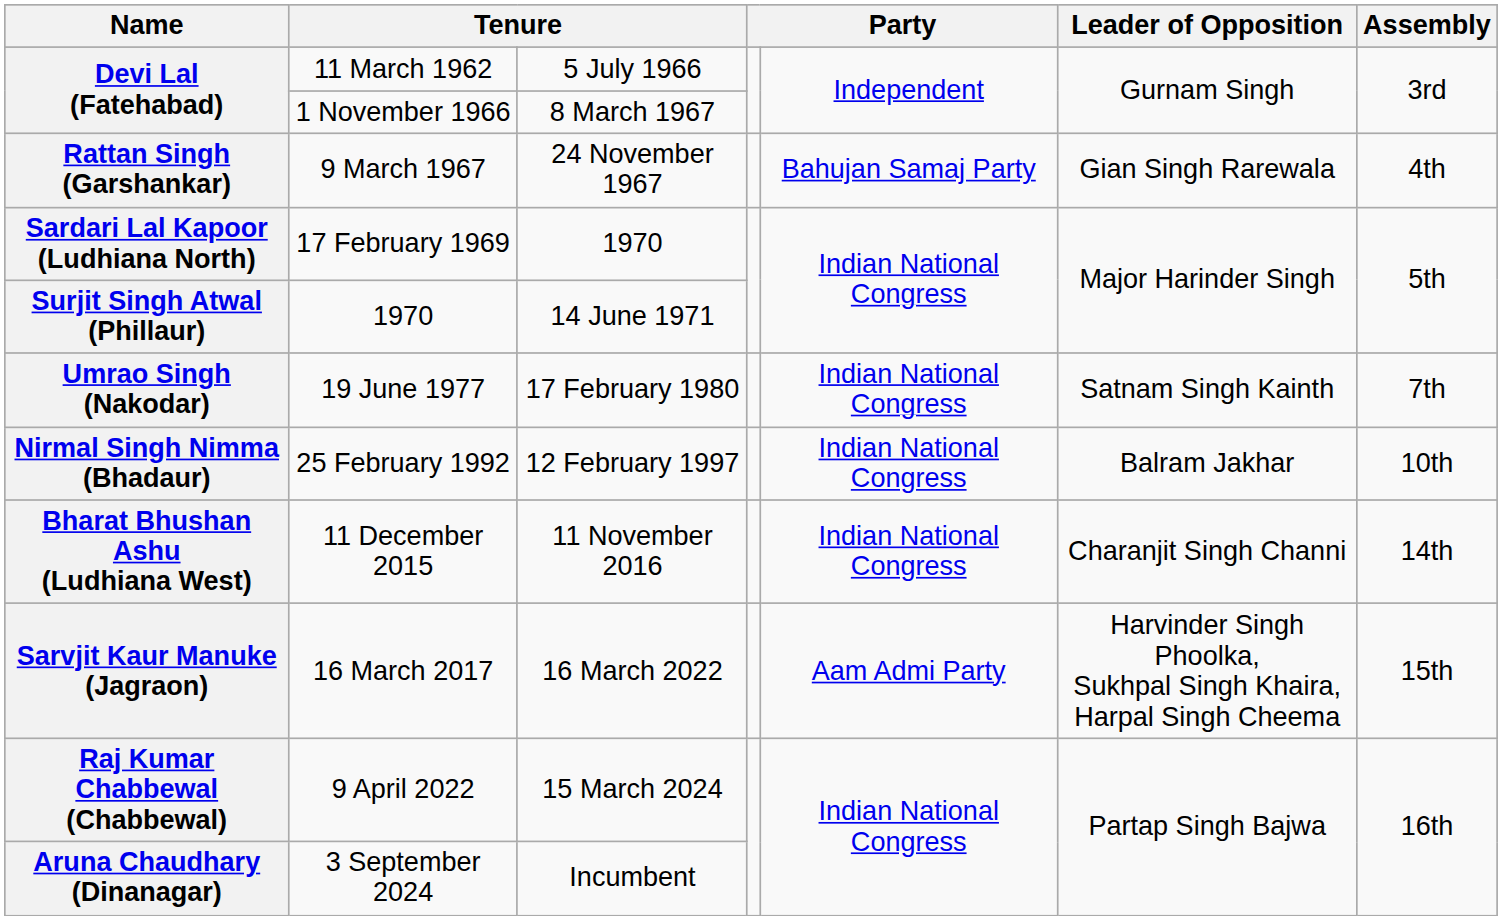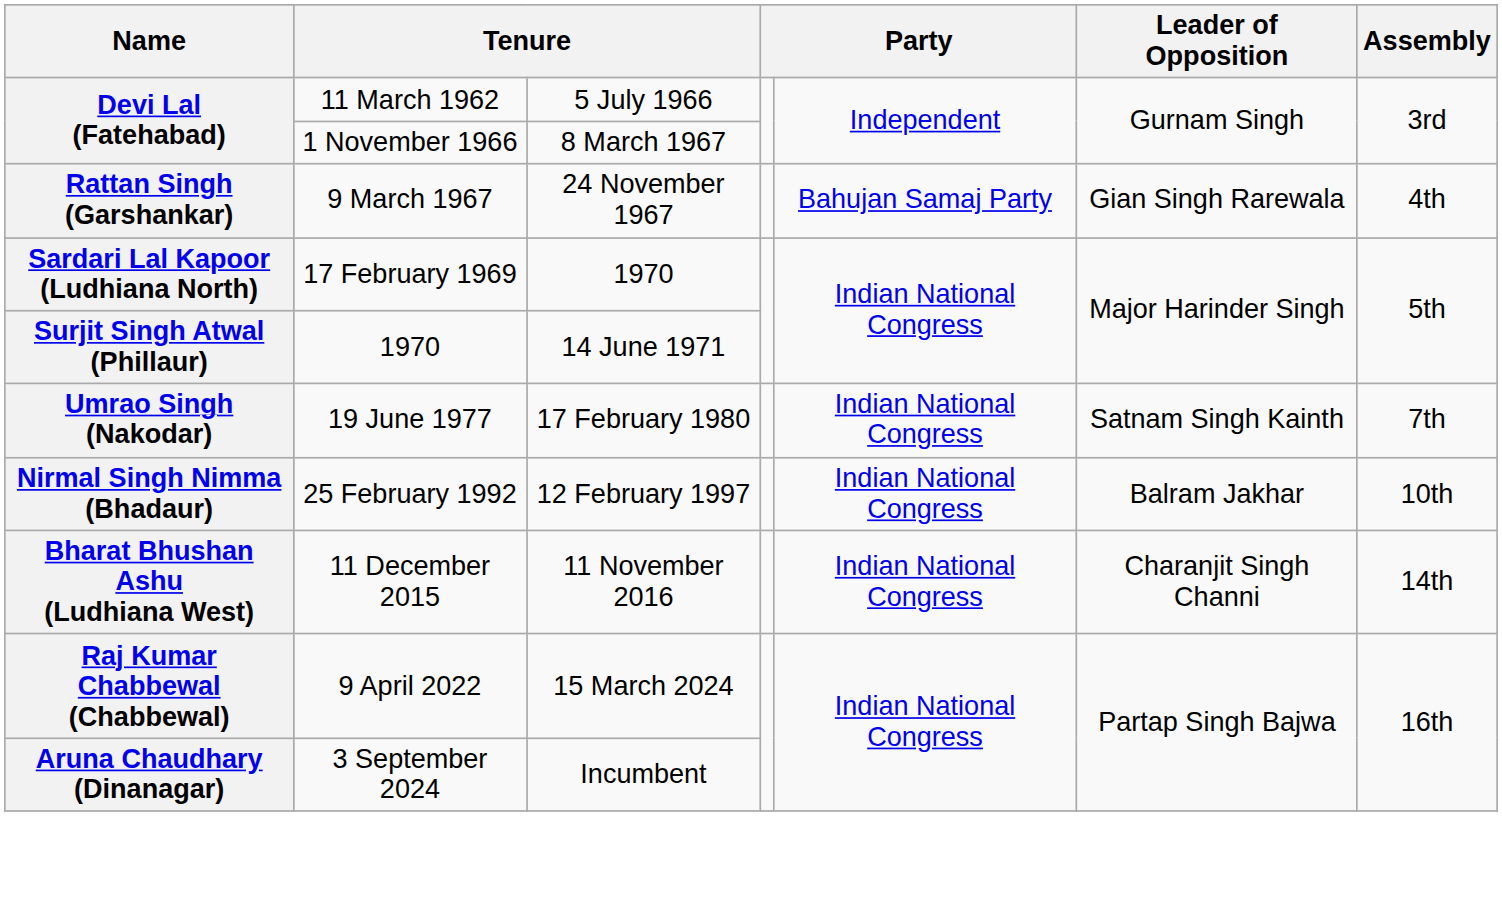- row: (147, 670)
